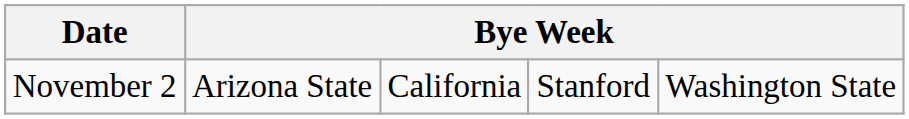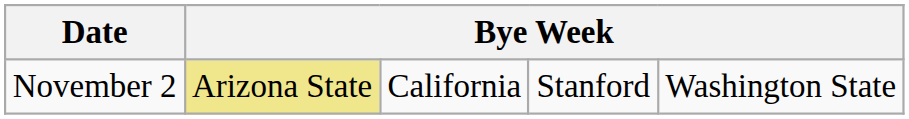(282, 86) no background -> (282, 86) khaki background
